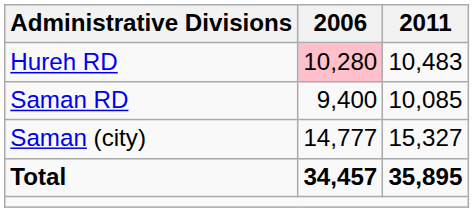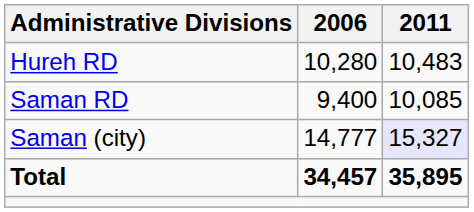(340, 61) pink background -> (340, 61) no background
(425, 138) no background -> (425, 138) lavender background
